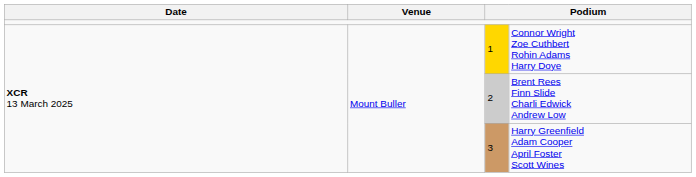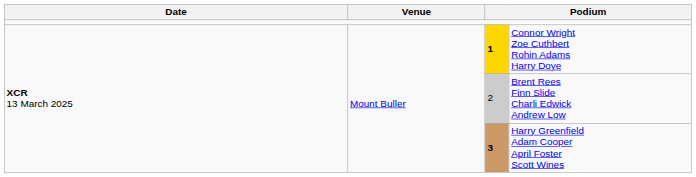(490, 49) normal -> (490, 49) bold
(490, 147) normal -> (490, 147) bold
